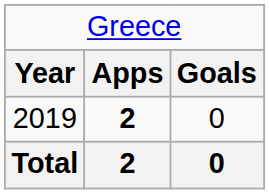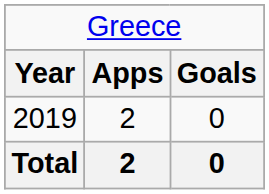(127, 118) bold -> (127, 118) normal
